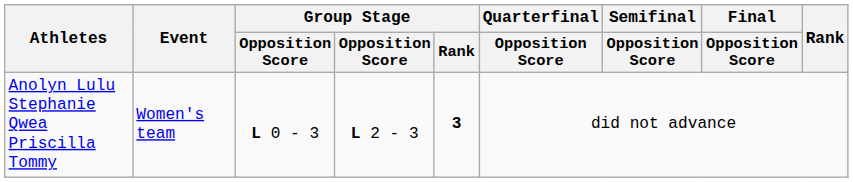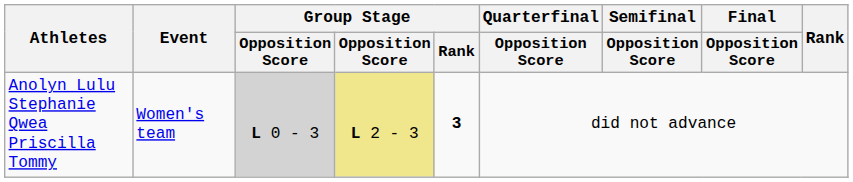(285, 134) no background -> (285, 134) lightgrey background
(385, 134) no background -> (385, 134) khaki background
